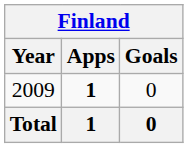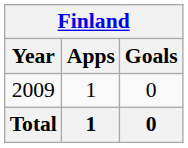(91, 90) bold -> (91, 90) normal
